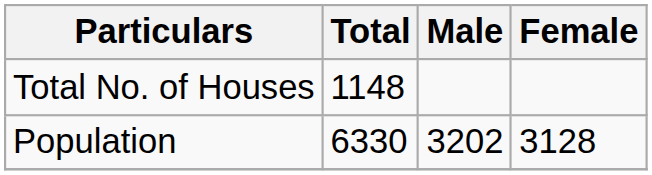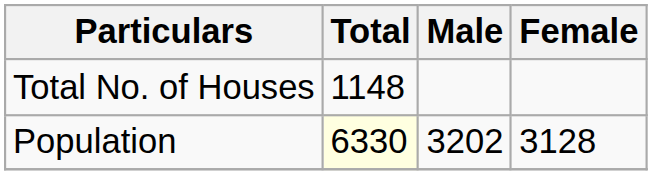(369, 141) no background -> (369, 141) lightyellow background
